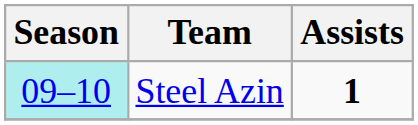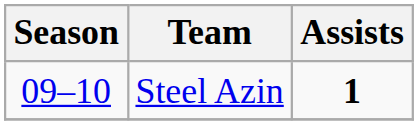(66, 89) paleturquoise background -> (66, 89) no background
